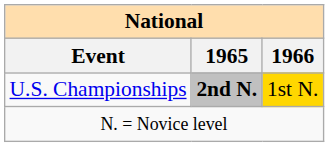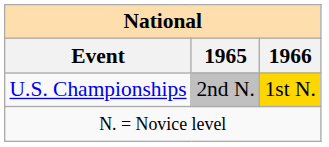(227, 89) bold -> (226, 89) normal
